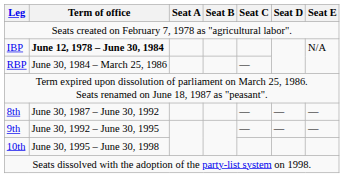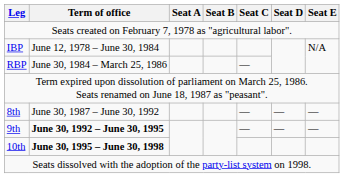(98, 47) bold -> (95, 47) normal
(95, 129) normal -> (98, 129) bold
(95, 146) normal -> (98, 146) bold
